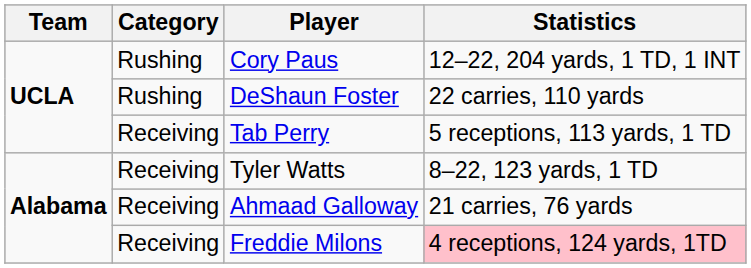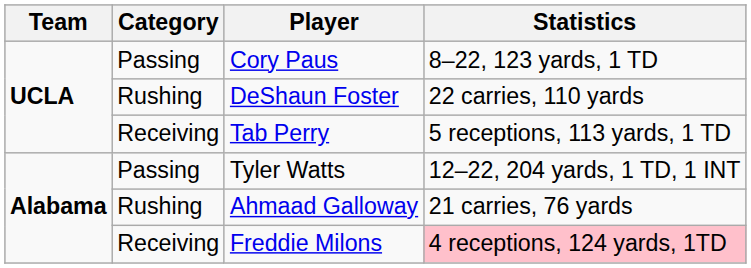(160, 59) Rushing -> (159, 59) Passing
(585, 59) 12–22, 204 yards, 1 TD, 1 INT -> (543, 59) 8–22, 123 yards, 1 TD
(168, 170) Receiving -> (159, 170) Passing
(543, 170) 8–22, 123 yards, 1 TD -> (585, 170) 12–22, 204 yards, 1 TD, 1 INT
(168, 207) Receiving -> (160, 207) Rushing
